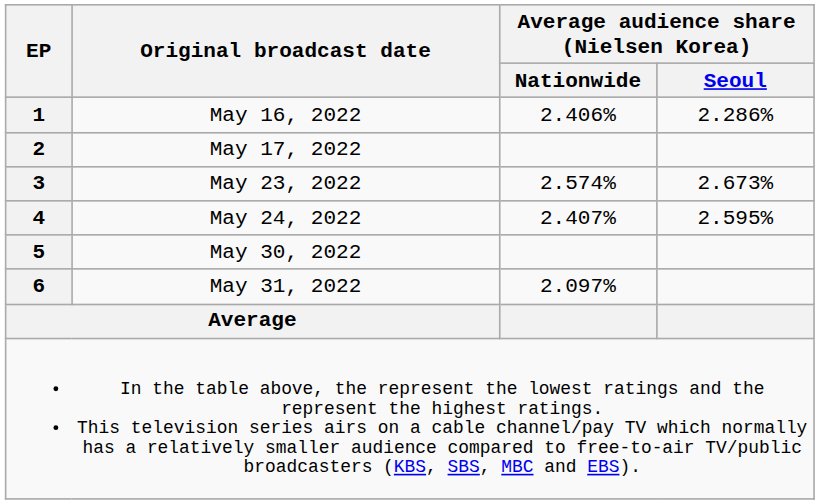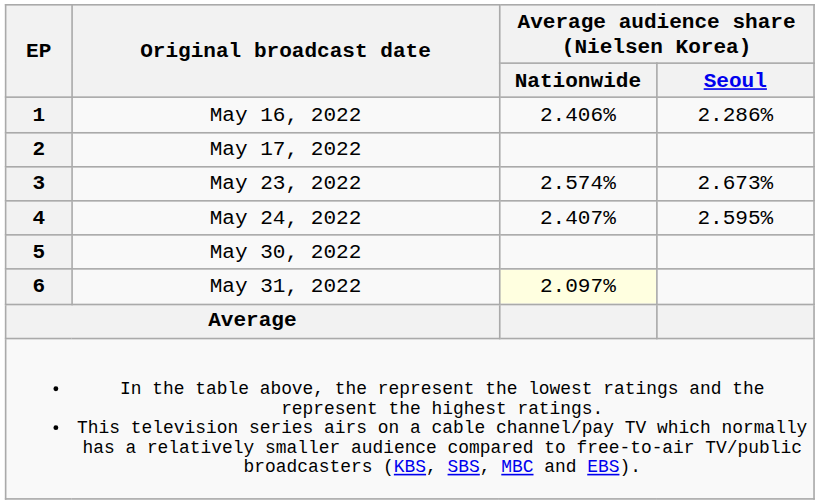(578, 287) no background -> (578, 287) lightyellow background
